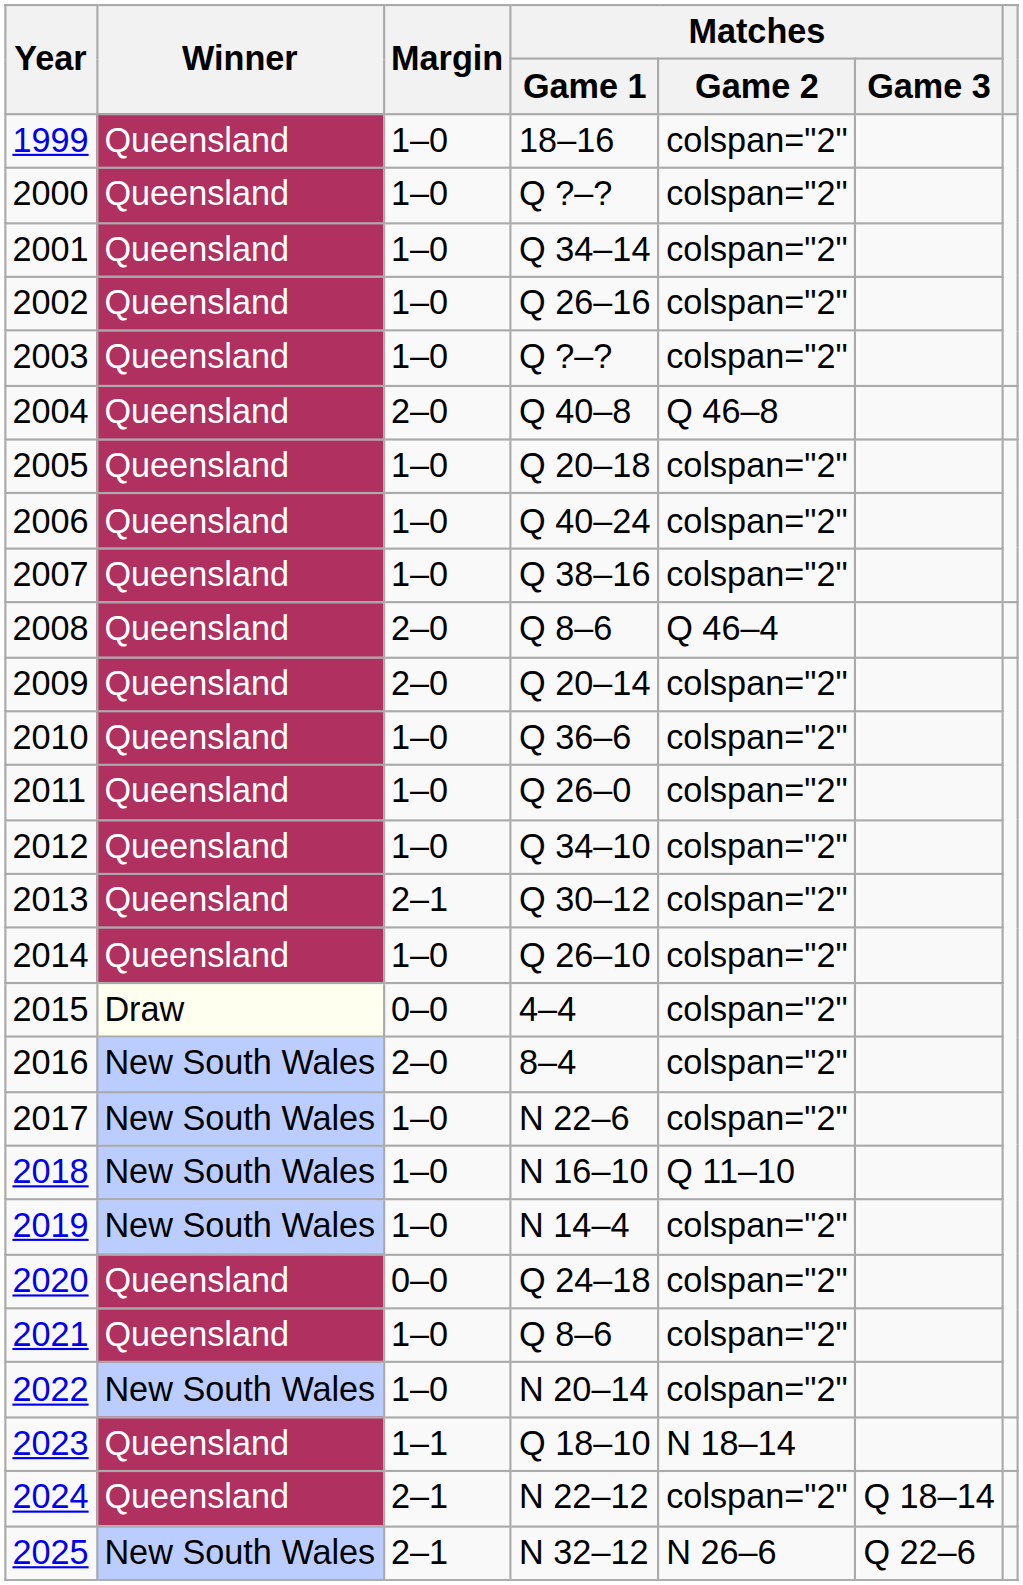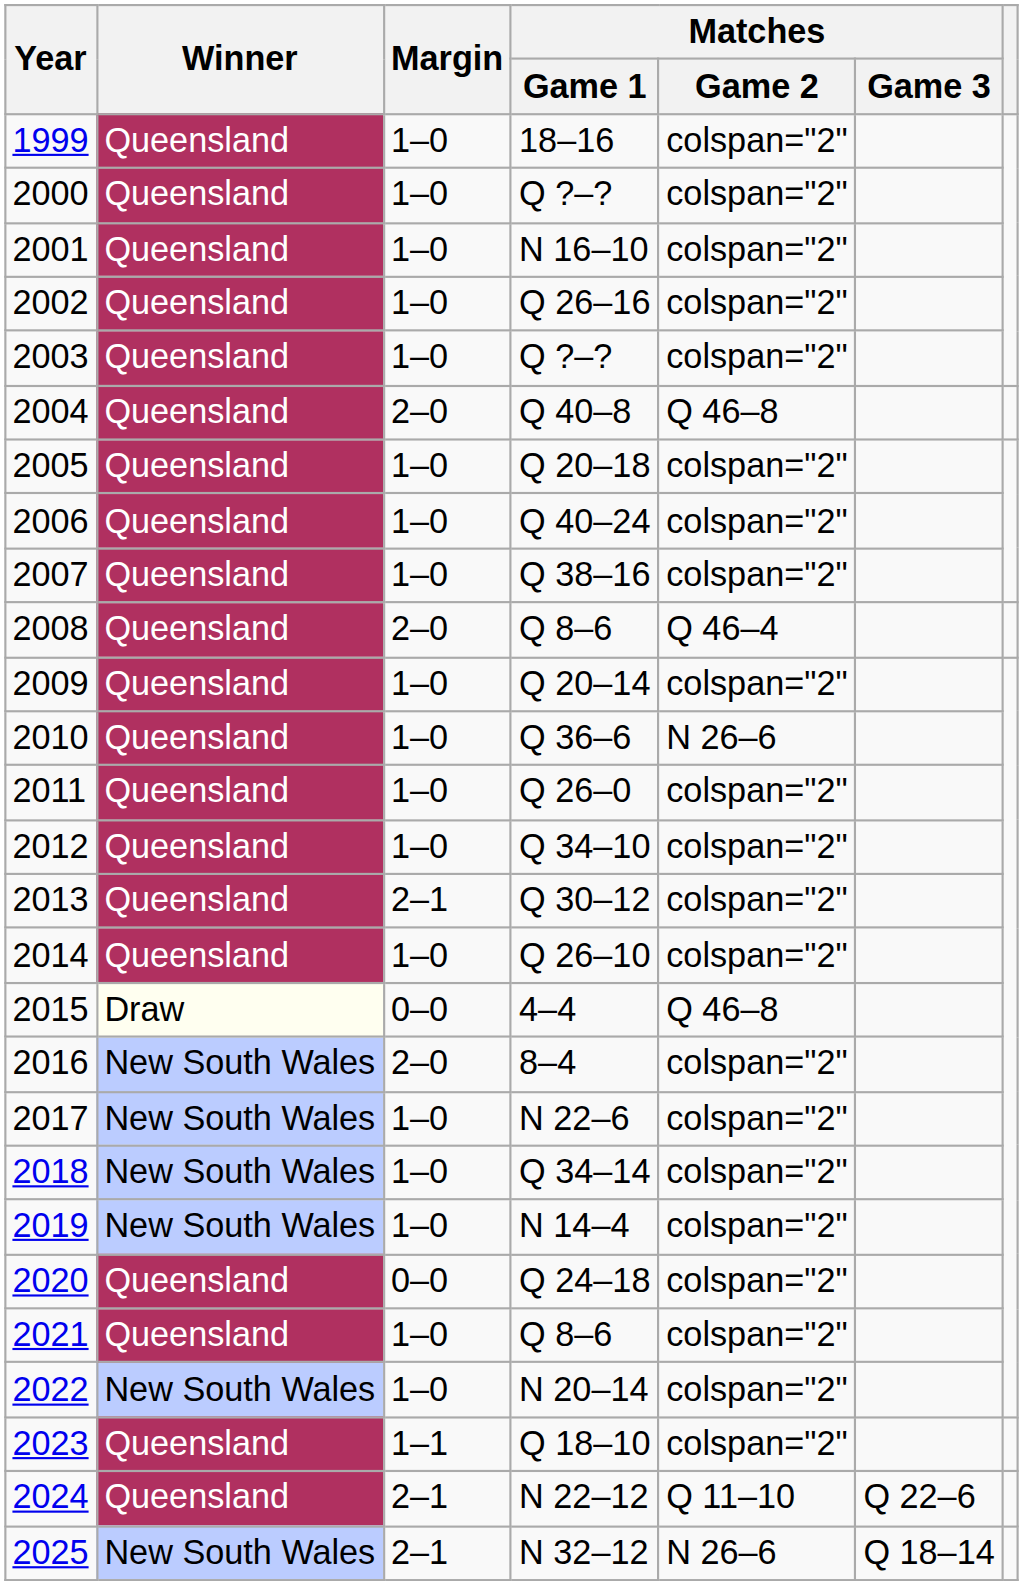(585, 248) Q 34–14 -> (584, 248) N 16–10
(420, 683) 2–0 -> (420, 683) 1–0
(757, 737) colspan="2" -> (721, 737) N 26–6
(757, 1009) colspan="2" -> (722, 1009) Q 46–8
(584, 1172) N 16–10 -> (585, 1172) Q 34–14
(731, 1172) Q 11–10 -> (757, 1172) colspan="2"
(731, 1443) N 18–14 -> (757, 1443) colspan="2"
(757, 1497) colspan="2" -> (731, 1497) Q 11–10
(929, 1497) Q 18–14 -> (920, 1497) Q 22–6
(920, 1552) Q 22–6 -> (929, 1552) Q 18–14
